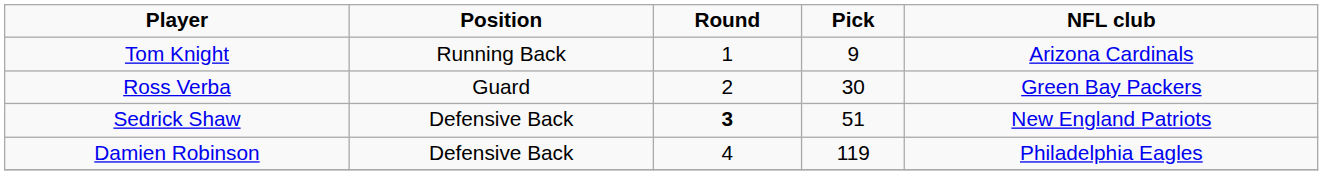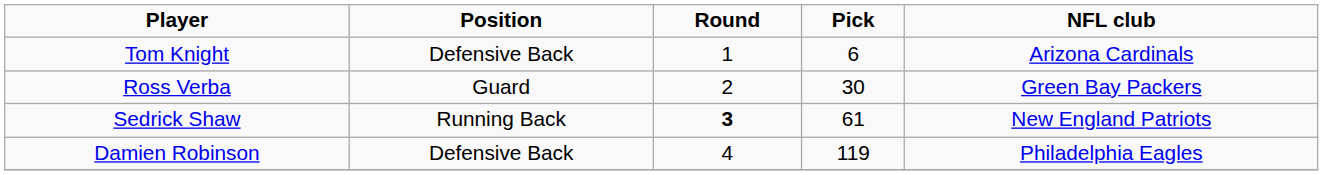(501, 53) Running Back -> (501, 53) Defensive Back
(853, 53) 9 -> (853, 53) 6
(501, 119) Defensive Back -> (501, 119) Running Back
(853, 119) 51 -> (853, 119) 61
